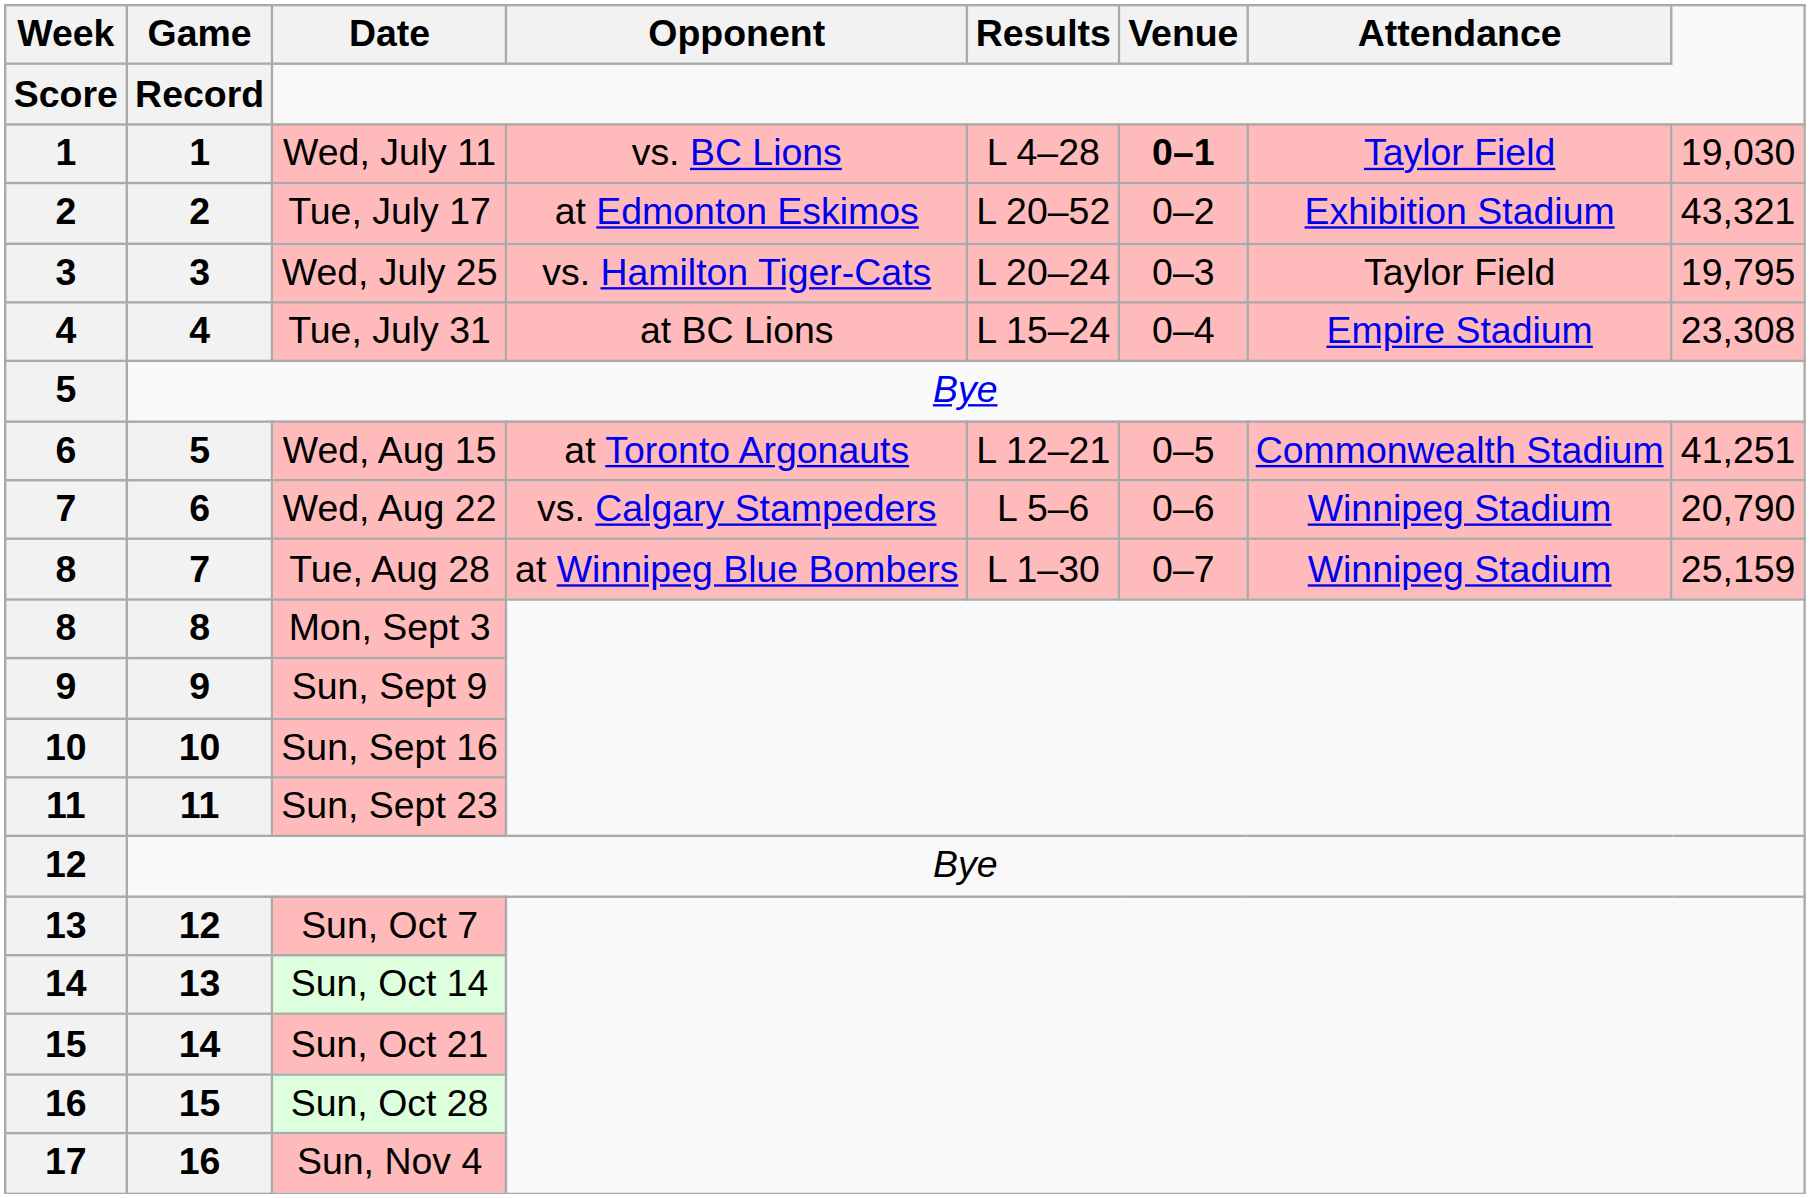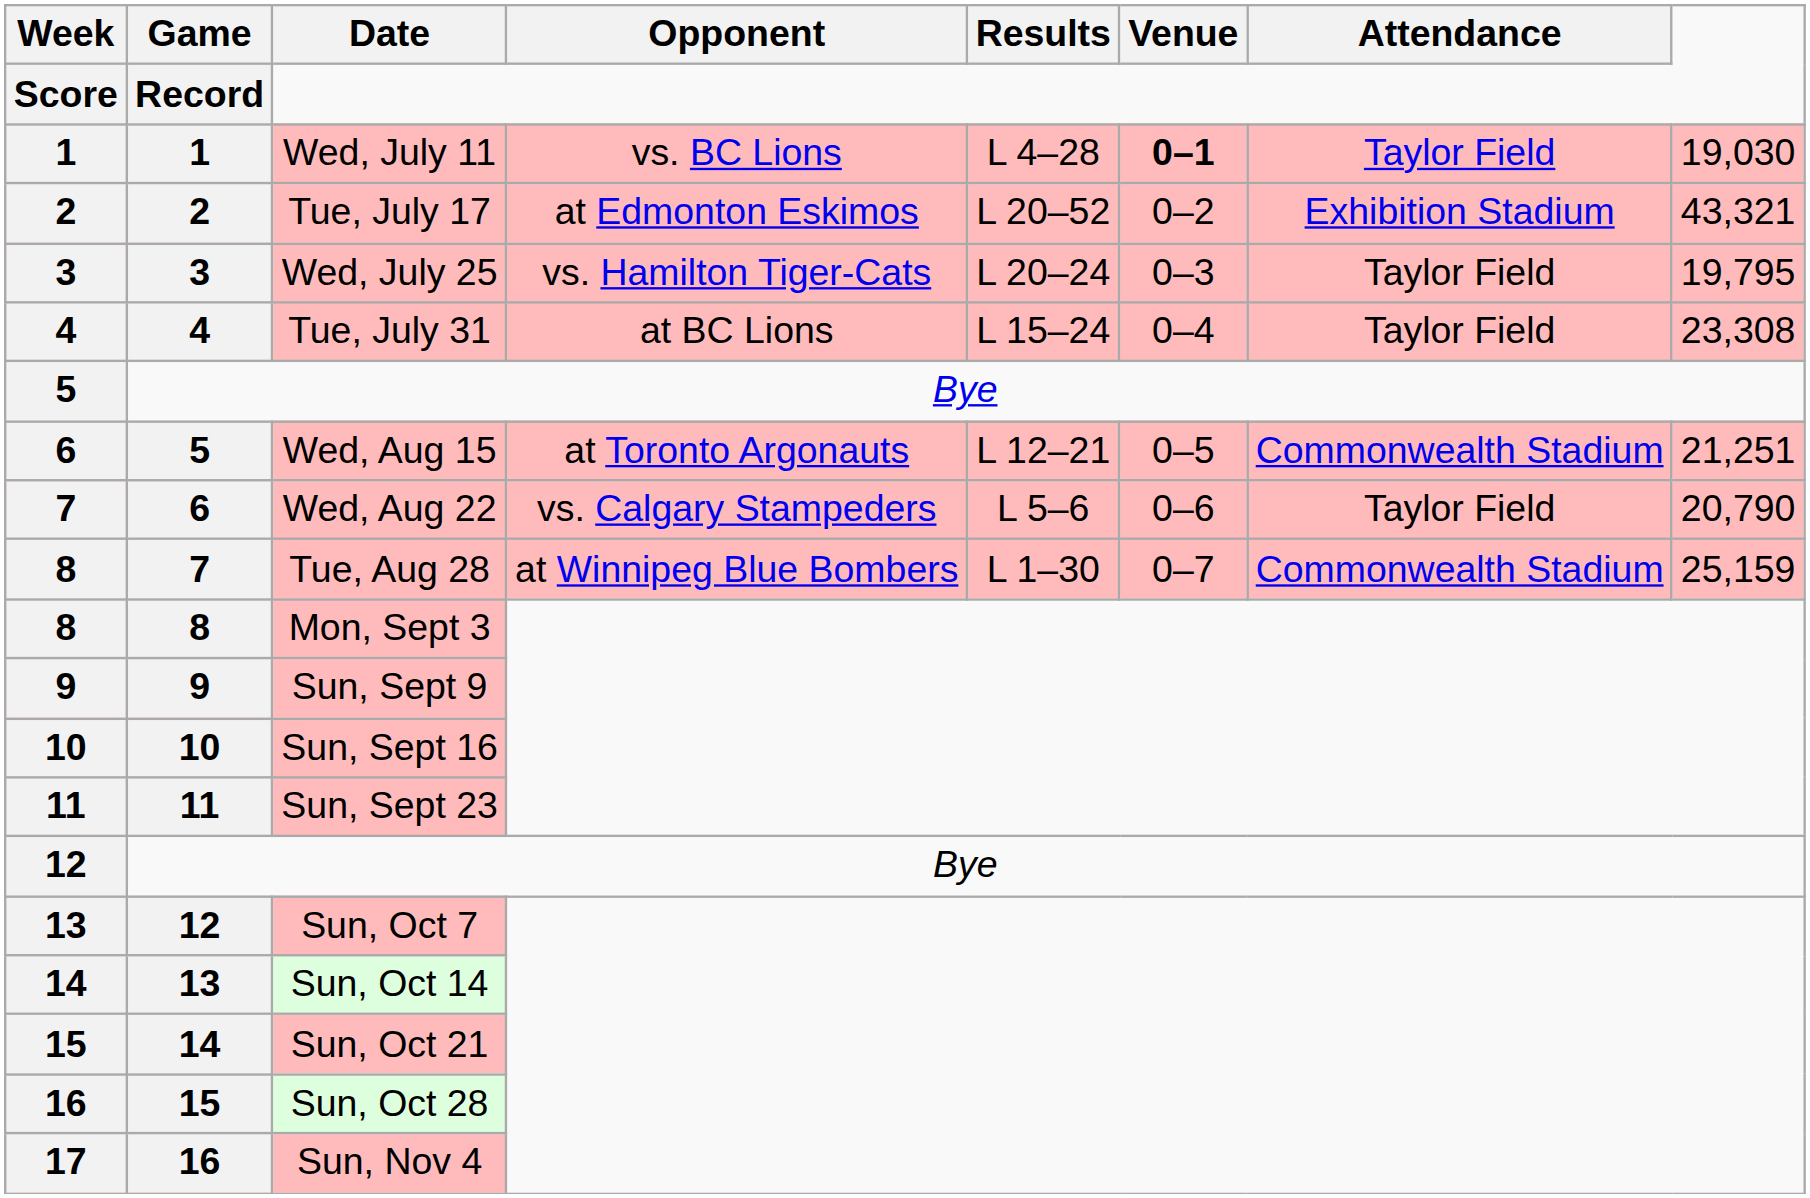(1460, 331) Empire Stadium -> (1460, 331) Taylor Field
(1738, 449) 41,251 -> (1738, 449) 21,251
(1460, 509) Winnipeg Stadium -> (1460, 509) Taylor Field
(1460, 568) Winnipeg Stadium -> (1460, 568) Commonwealth Stadium
